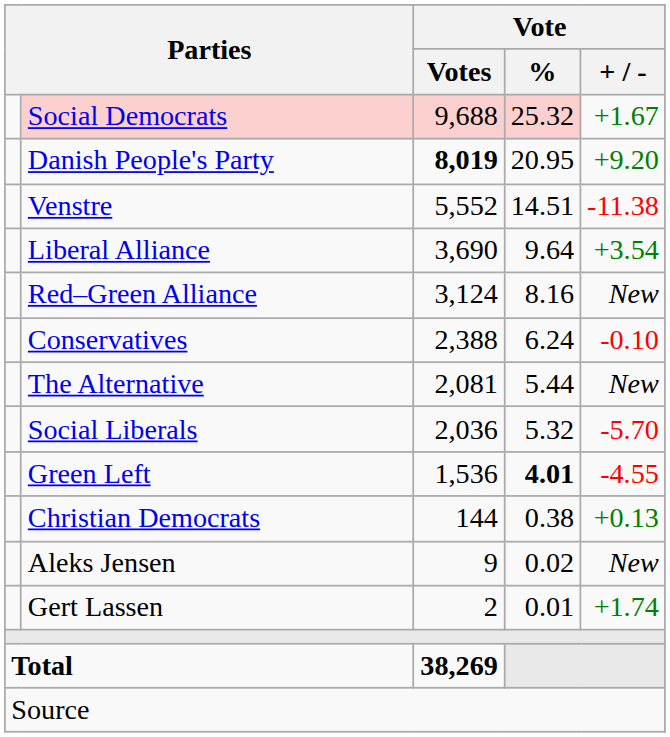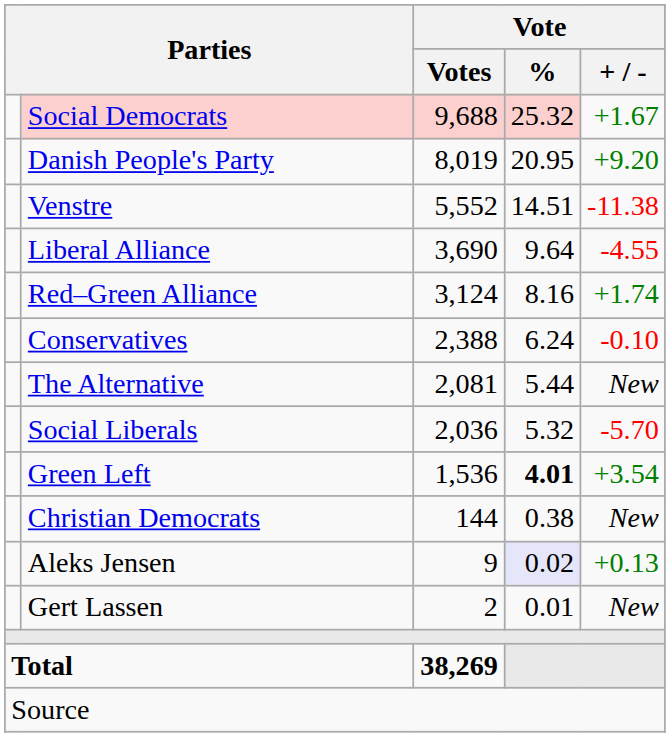(466, 160) bold -> (466, 160) normal
(626, 250) +3.54 -> (629, 250) -4.55
(634, 294) New -> (626, 294) +1.74
(629, 473) -4.55 -> (626, 473) +3.54
(626, 518) +0.13 -> (634, 518) New
(549, 562) no background -> (549, 562) lavender background
(634, 562) New -> (626, 562) +0.13
(626, 607) +1.74 -> (634, 607) New
